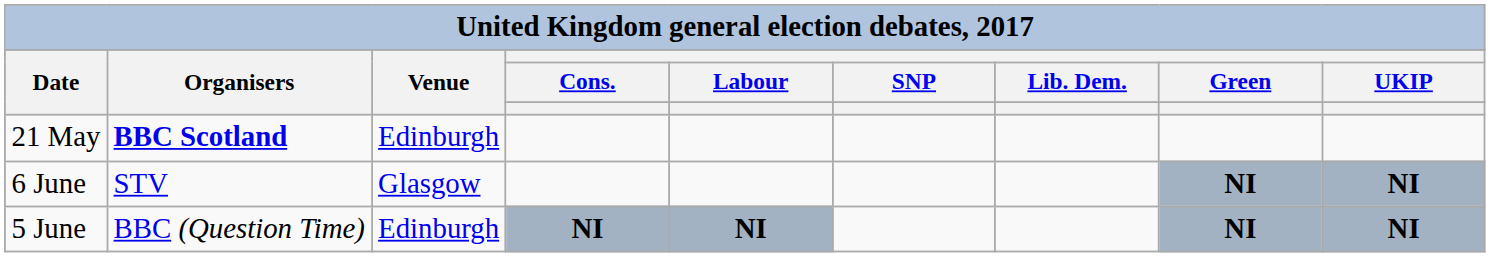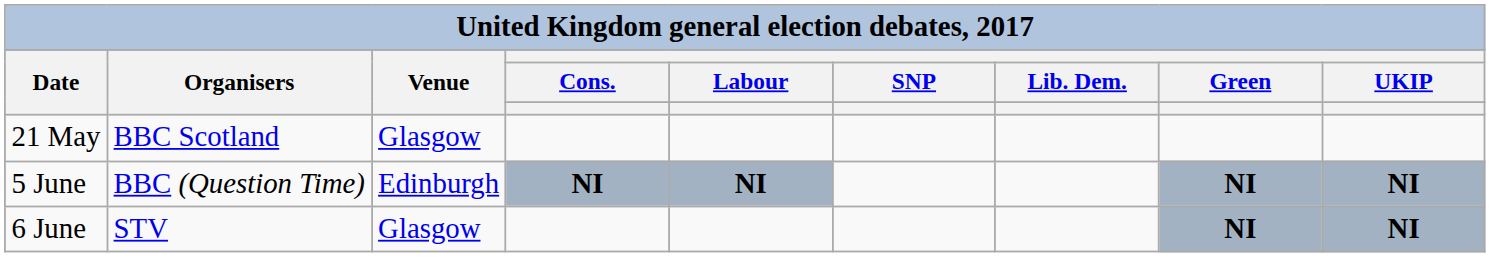(200, 137) bold -> (196, 137) normal
(439, 137) Edinburgh -> (429, 137) Glasgow
rows swapped: (49, 228) <-> (49, 183)
